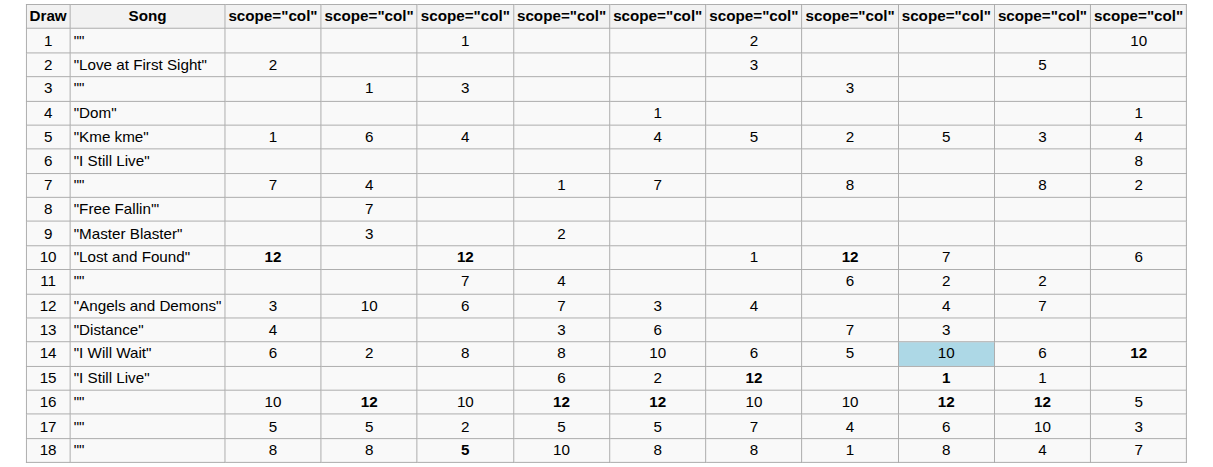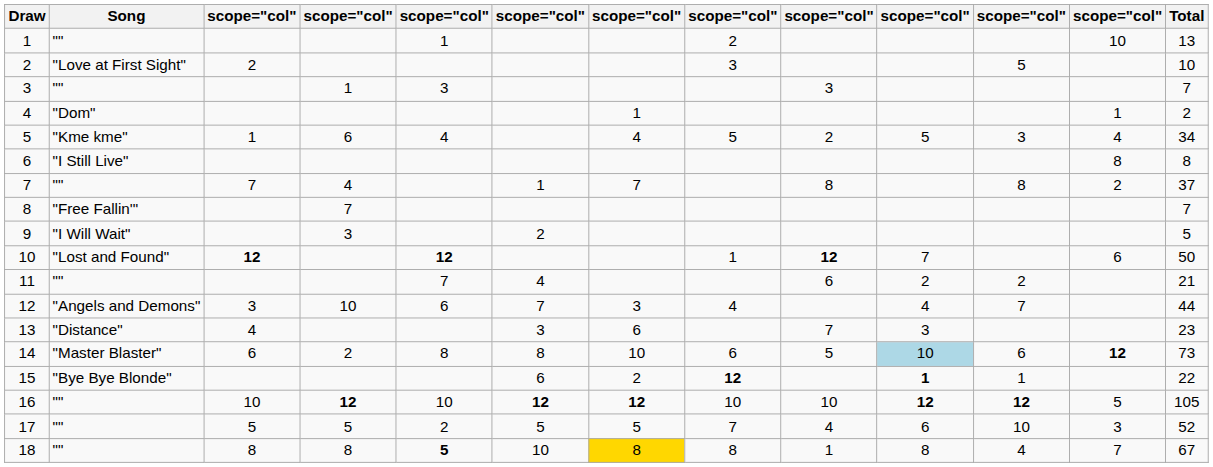+ column: (1187, 16)
(128, 233) "Master Blaster" -> (92, 233) "I Will Wait"
(113, 354) "I Will Wait" -> (107, 354) "Master Blaster"
(112, 378) "I Still Live" -> (112, 378) "Bye Bye Blonde"
(658, 450) no background -> (637, 450) gold background
